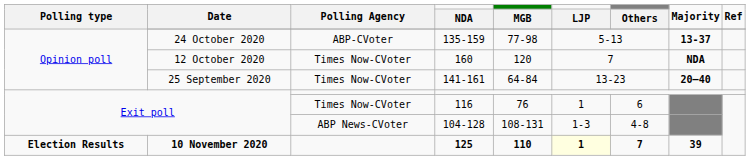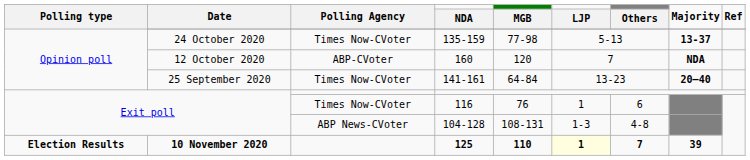(363, 39) ABP-CVoter -> (363, 39) Times Now-CVoter
(363, 59) Times Now-CVoter -> (363, 59) ABP-CVoter
